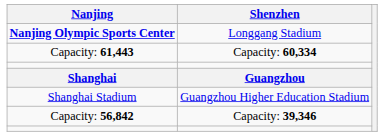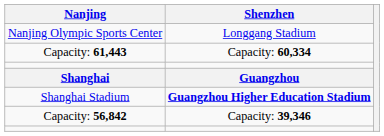(92, 33) bold -> (85, 33) normal
(275, 96) normal -> (269, 96) bold
